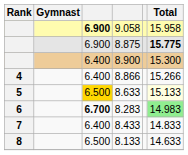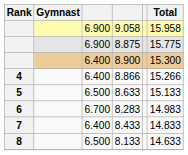(97, 29) bold -> (97, 29) normal
(165, 45) bold -> (165, 45) normal
(97, 93) gold background -> (97, 93) no background
(165, 93) lightyellow background -> (165, 93) no background
(97, 109) bold -> (97, 109) normal
(165, 109) lightgreen background -> (165, 109) no background
